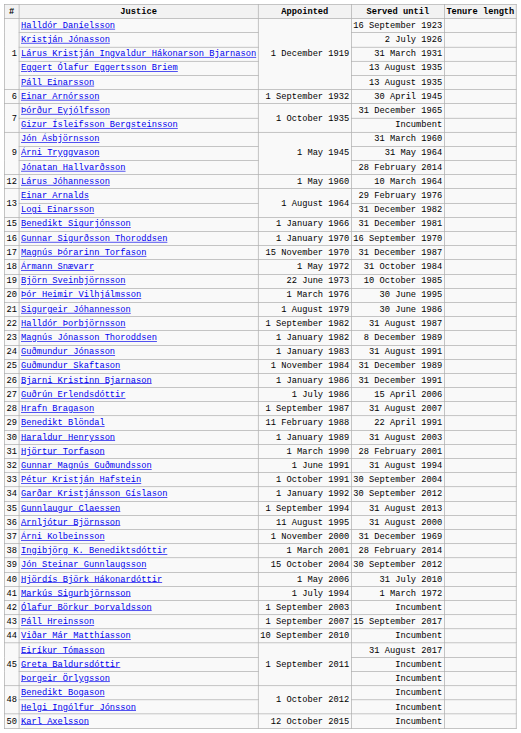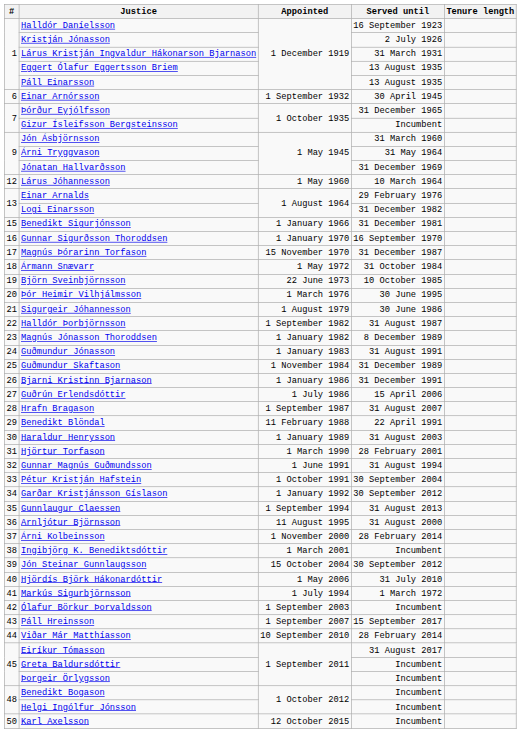(400, 168) 28 February 2014 -> (400, 168) 31 December 1969
(400, 537) 31 December 1969 -> (400, 537) 28 February 2014
(400, 551) 28 February 2014 -> (419, 551) Incumbent
(419, 636) Incumbent -> (400, 636) 28 February 2014
